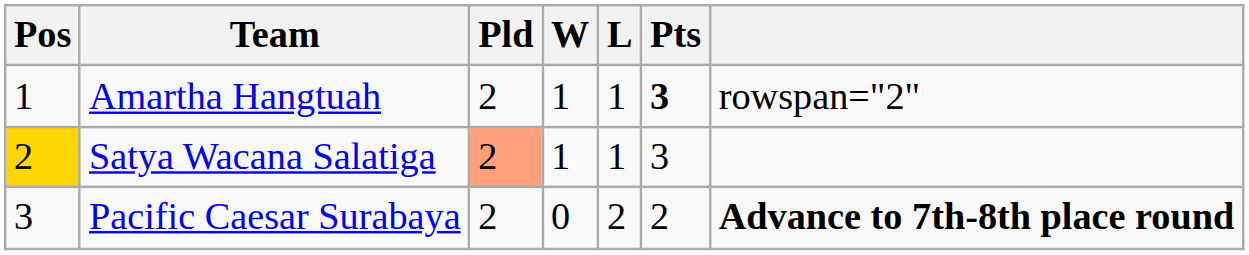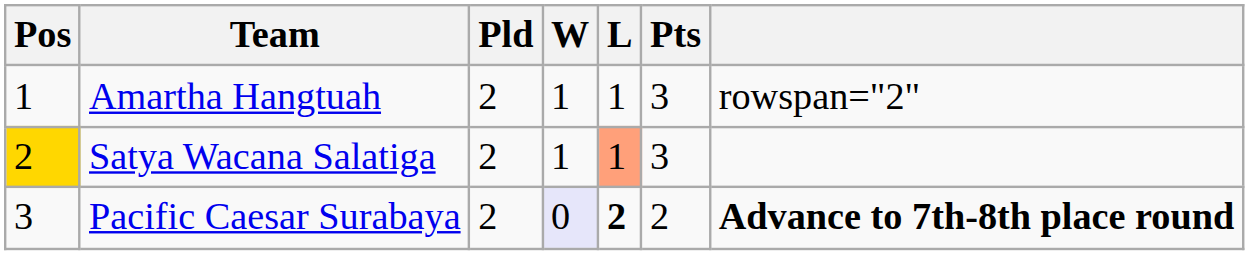(660, 95) bold -> (660, 95) normal
(488, 156) lightsalmon background -> (488, 156) no background
(617, 156) no background -> (617, 156) lightsalmon background
(561, 216) no background -> (561, 216) lavender background
(617, 216) normal -> (617, 216) bold
